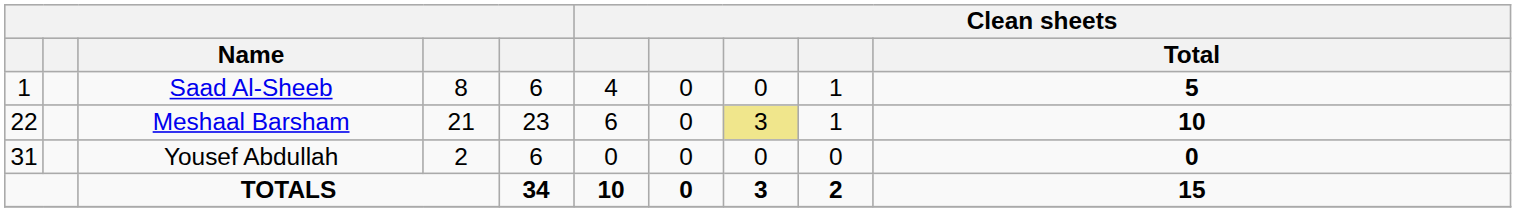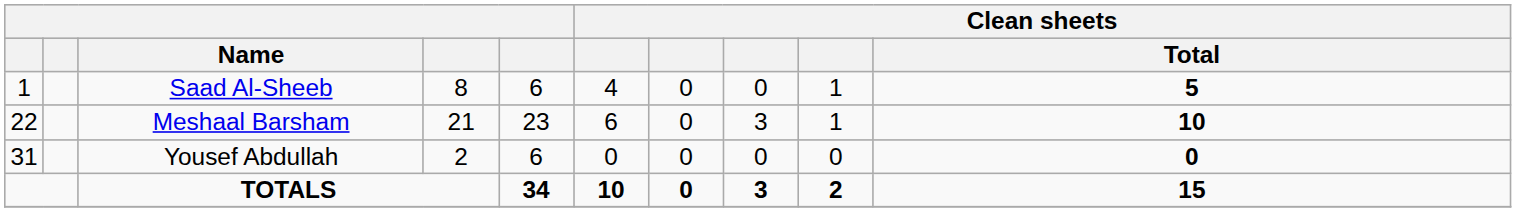(761, 122) khaki background -> (761, 122) no background
